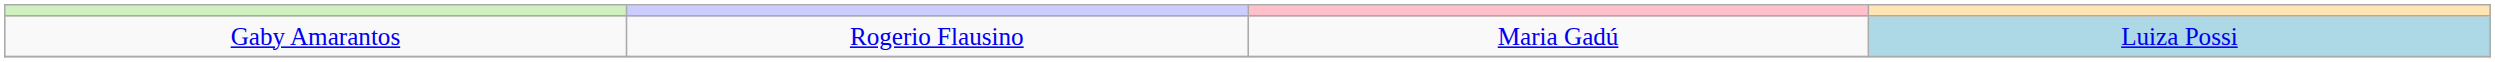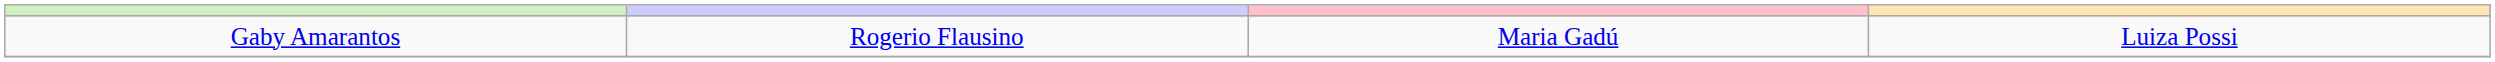(2179, 35) lightblue background -> (2179, 35) no background
